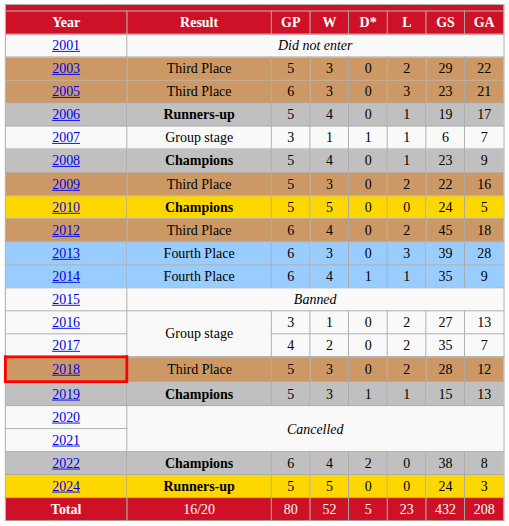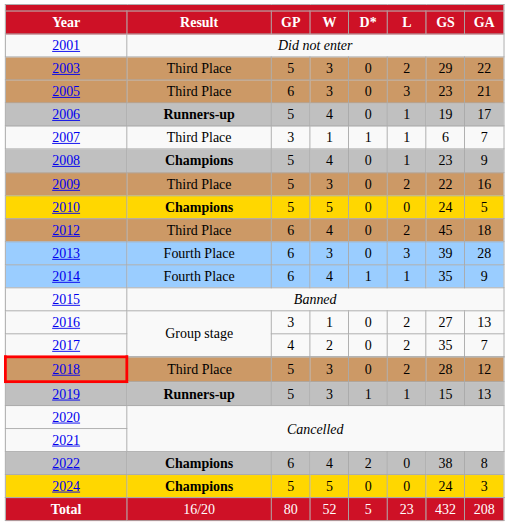(199, 138) Group stage -> (199, 138) Third Place
(199, 393) Champions -> (199, 393) Runners-up
(199, 486) Runners-up -> (199, 486) Champions
